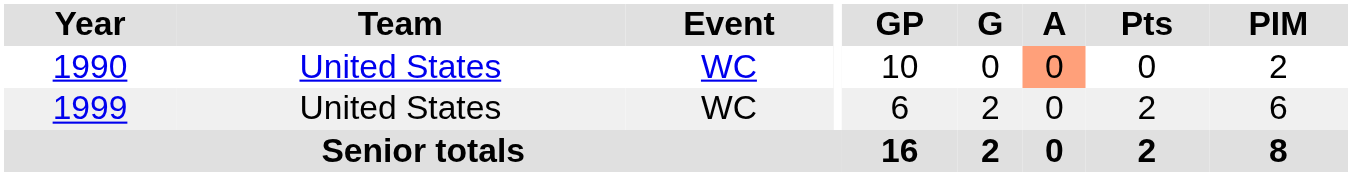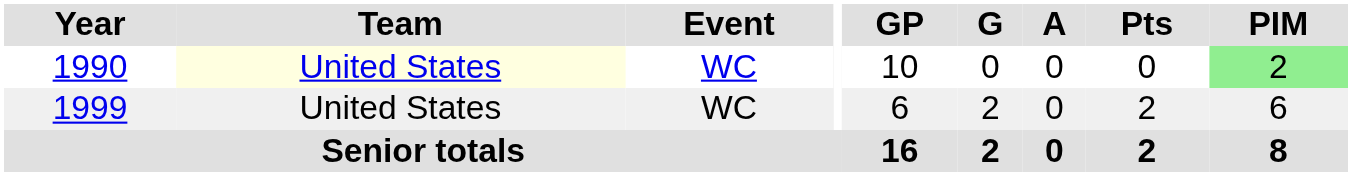(400, 66) no background -> (400, 66) lightyellow background
(1054, 66) lightsalmon background -> (1054, 66) no background
(1278, 66) no background -> (1278, 66) lightgreen background
